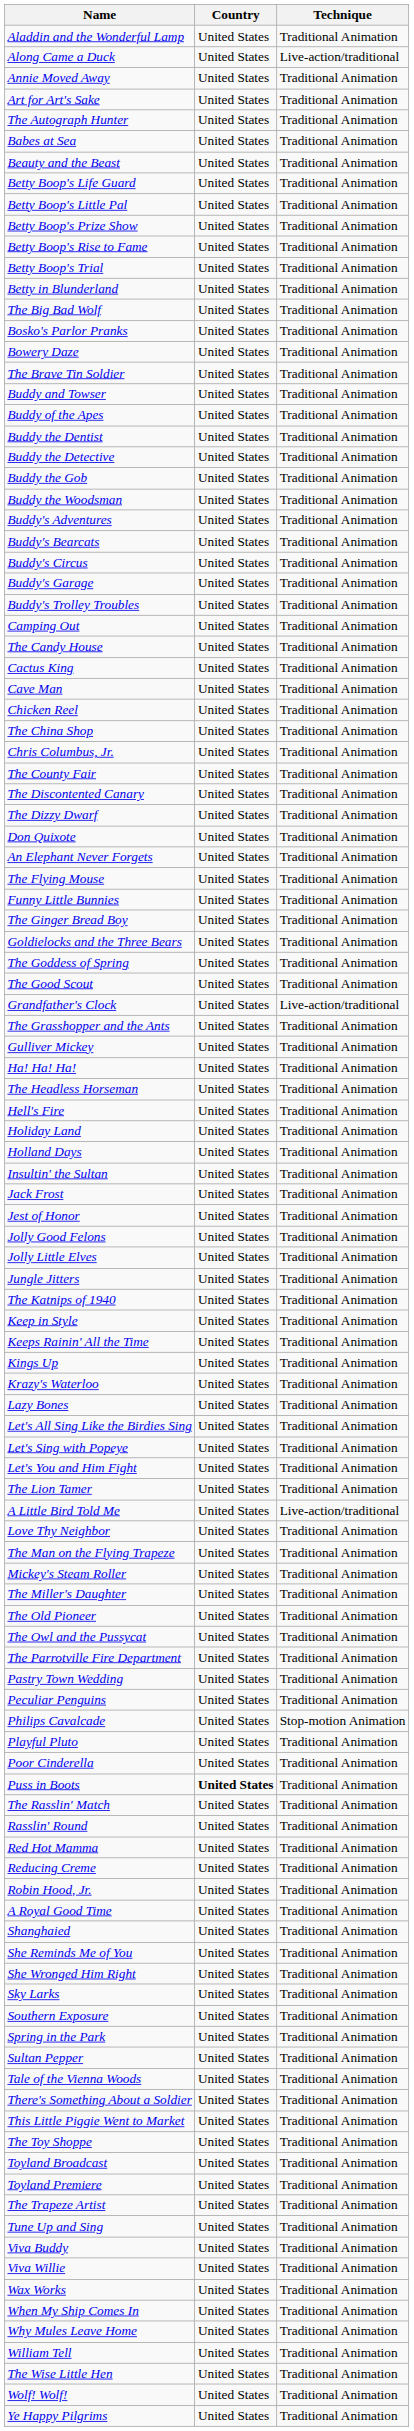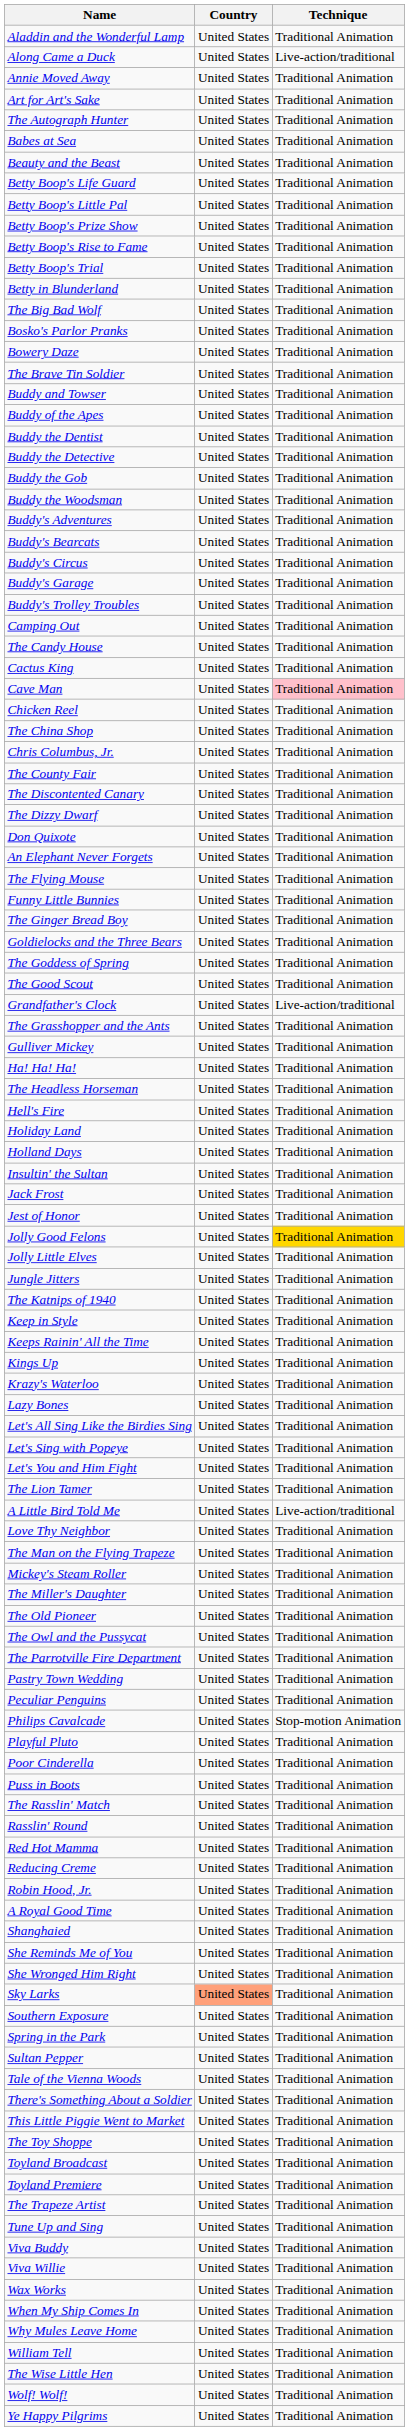(339, 688) no background -> (334, 688) pink background
(339, 1236) no background -> (334, 1236) gold background
(236, 1784) bold -> (234, 1784) normal
(234, 1994) no background -> (234, 1994) lightsalmon background
